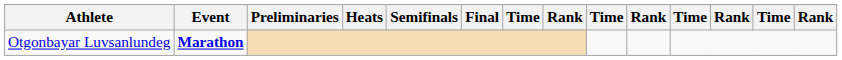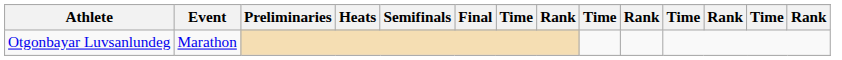(211, 42) bold -> (207, 42) normal
